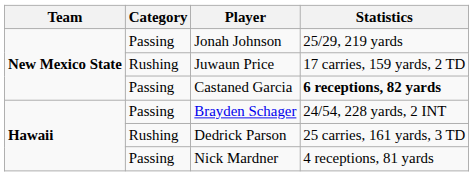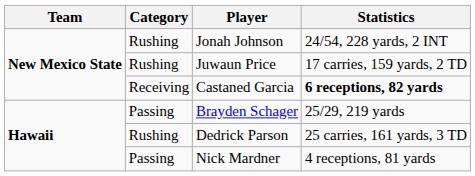(152, 40) Passing -> (154, 40) Rushing
(353, 40) 25/29, 219 yards -> (376, 40) 24/54, 228 yards, 2 INT
(152, 87) Passing -> (159, 87) Receiving
(375, 111) 24/54, 228 yards, 2 INT -> (355, 111) 25/29, 219 yards
